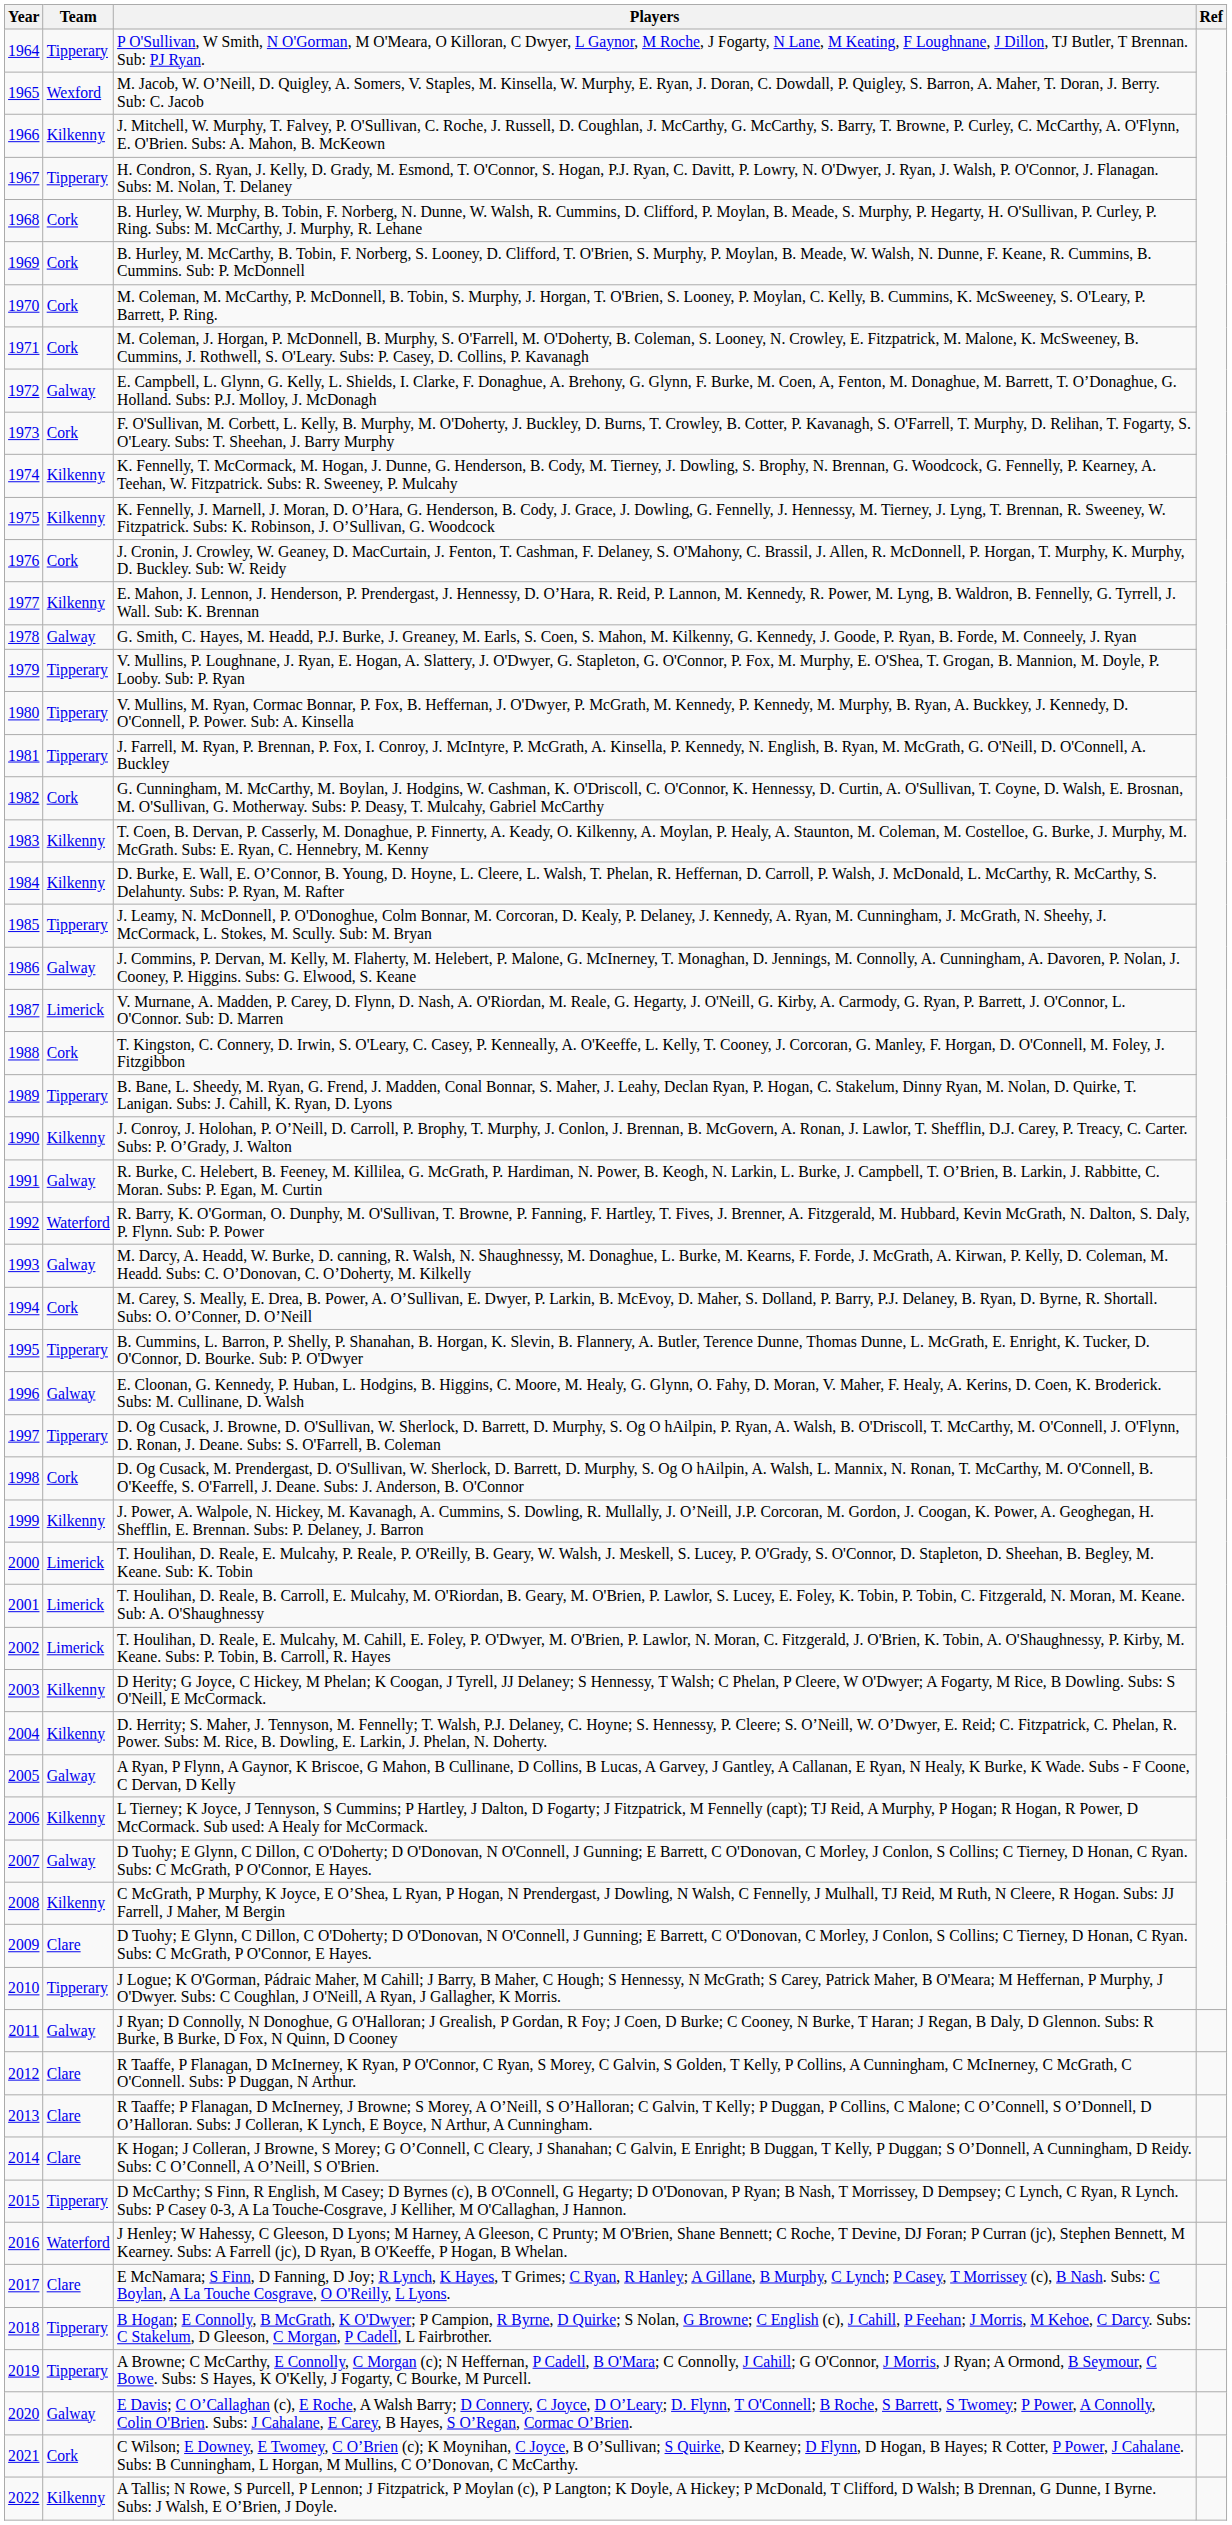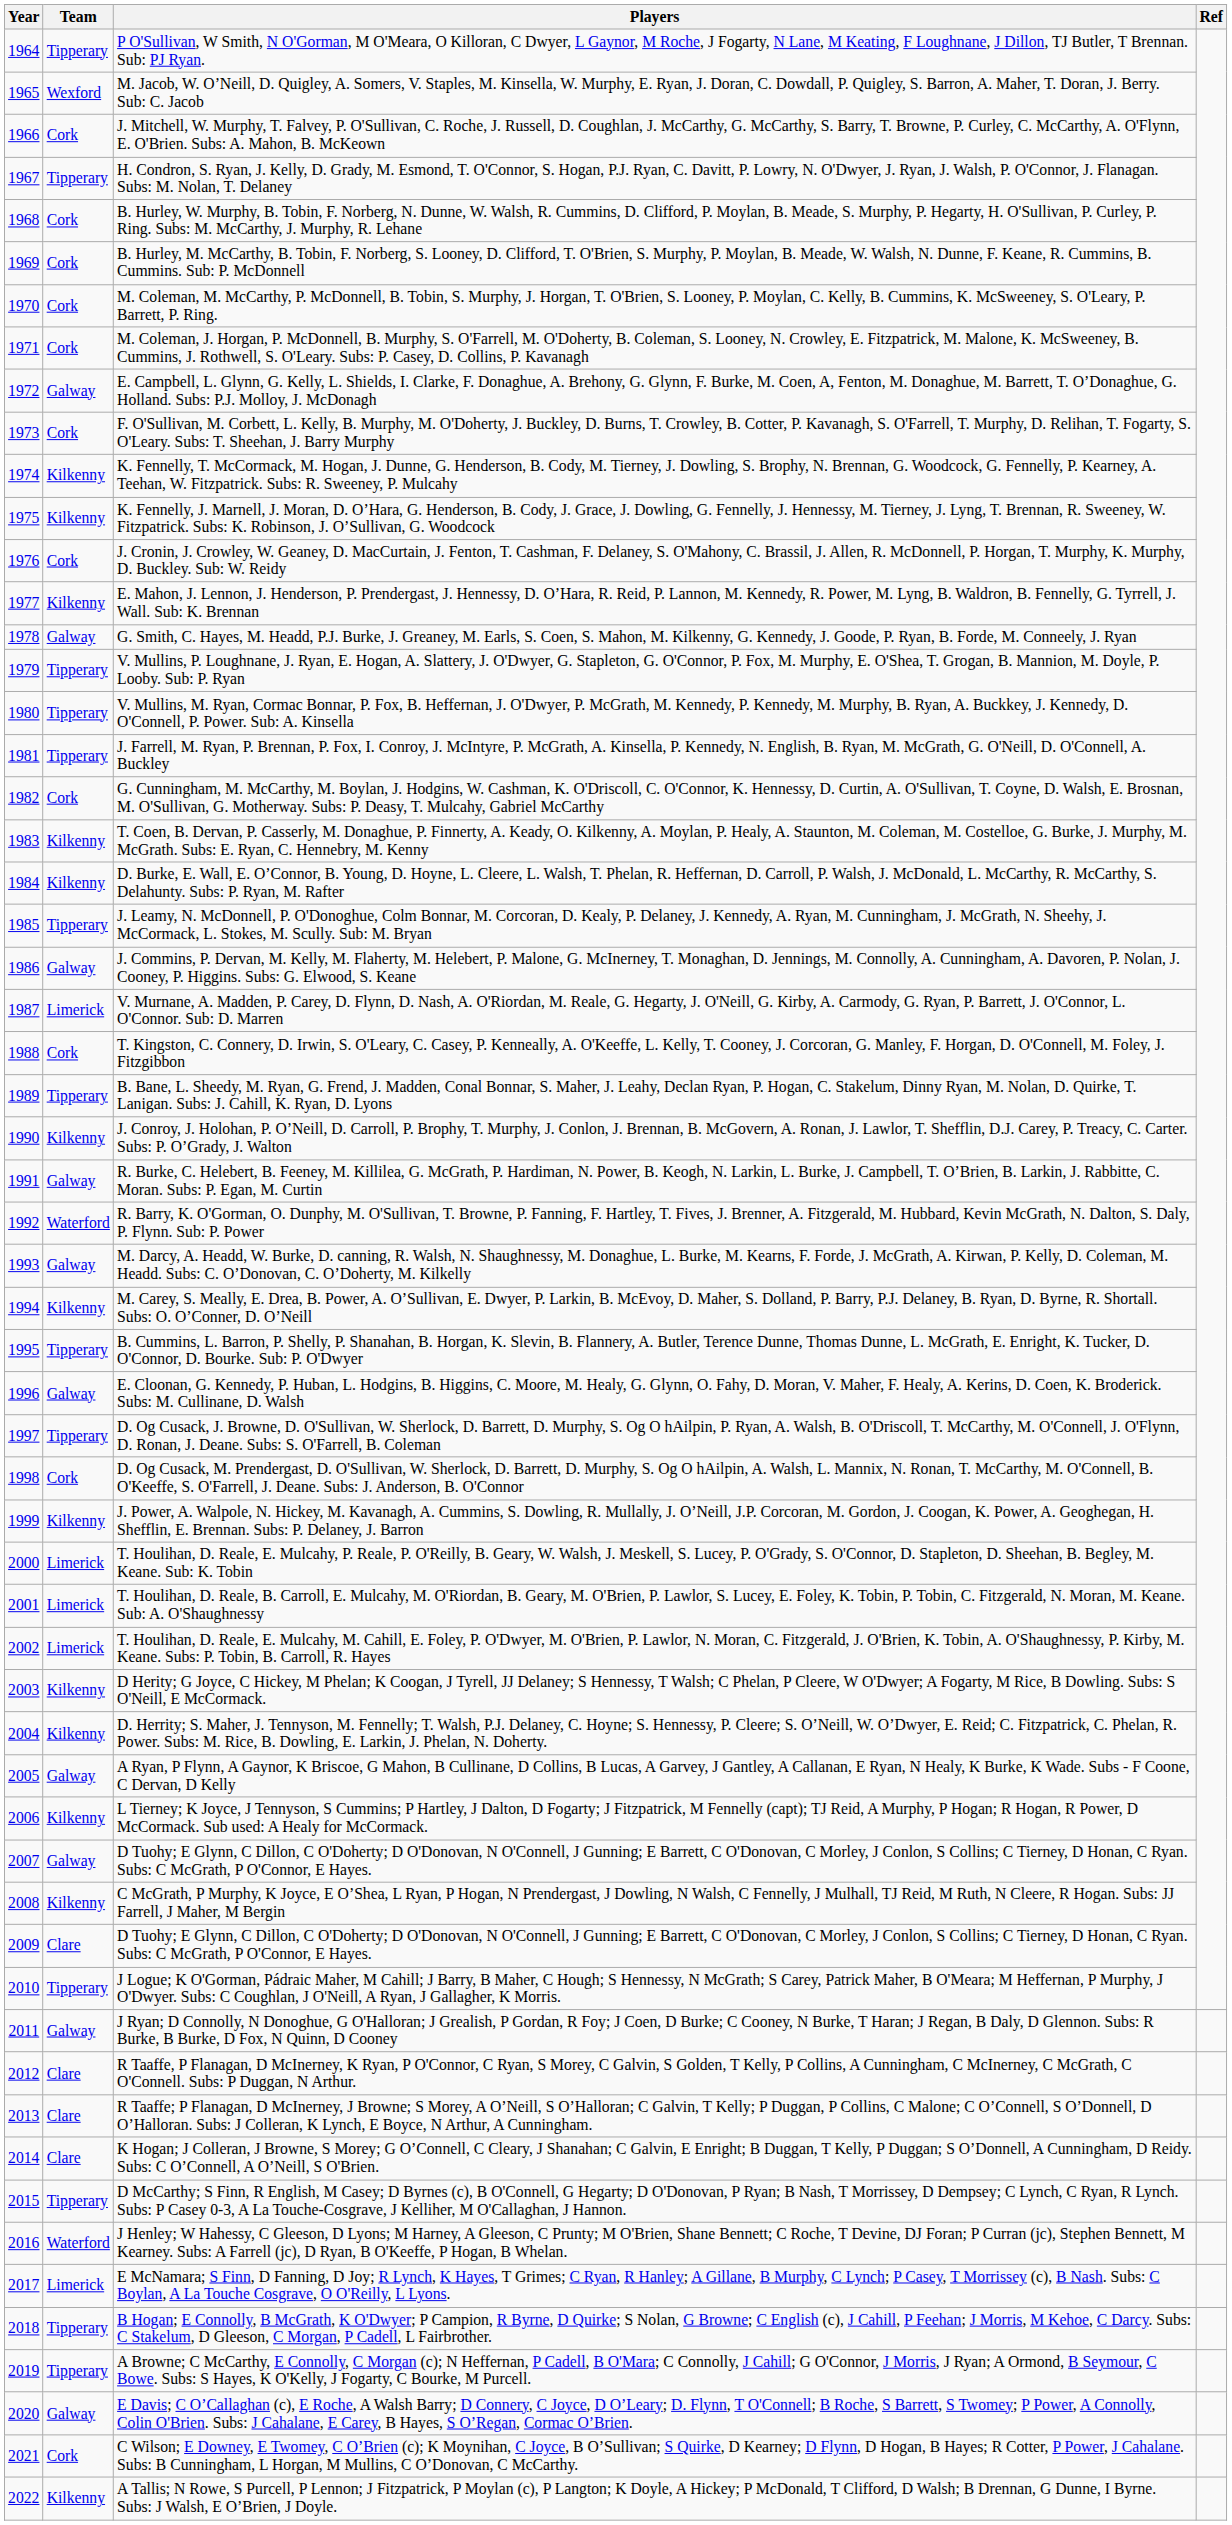(76, 135) Kilkenny -> (62, 135) Cork
(62, 1308) Cork -> (76, 1308) Kilkenny
(64, 2285) Clare -> (75, 2285) Limerick
